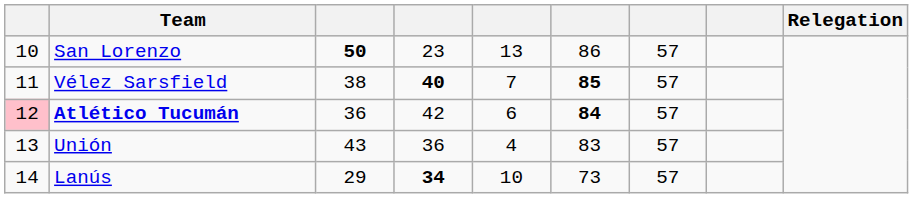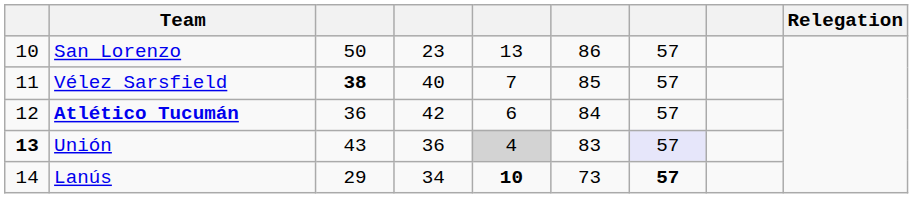(355, 52) bold -> (355, 52) normal
(355, 83) normal -> (355, 83) bold
(433, 83) bold -> (433, 83) normal
(590, 83) bold -> (590, 83) normal
(27, 114) pink background -> (27, 114) no background
(590, 114) bold -> (590, 114) normal
(27, 146) normal -> (27, 146) bold
(511, 146) no background -> (511, 146) lightgrey background
(668, 146) no background -> (668, 146) lavender background
(433, 177) bold -> (433, 177) normal
(511, 177) normal -> (511, 177) bold
(668, 177) normal -> (668, 177) bold
